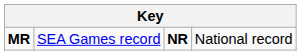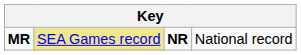(99, 39) no background -> (99, 39) khaki background
